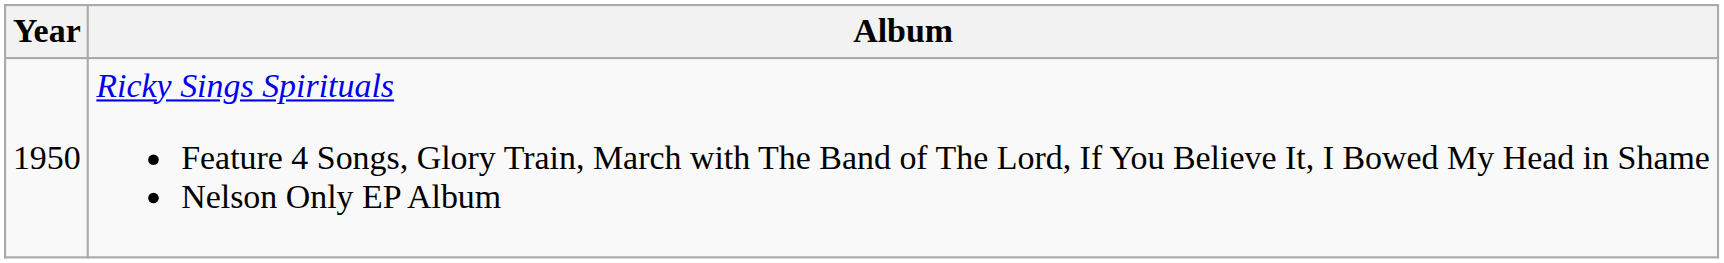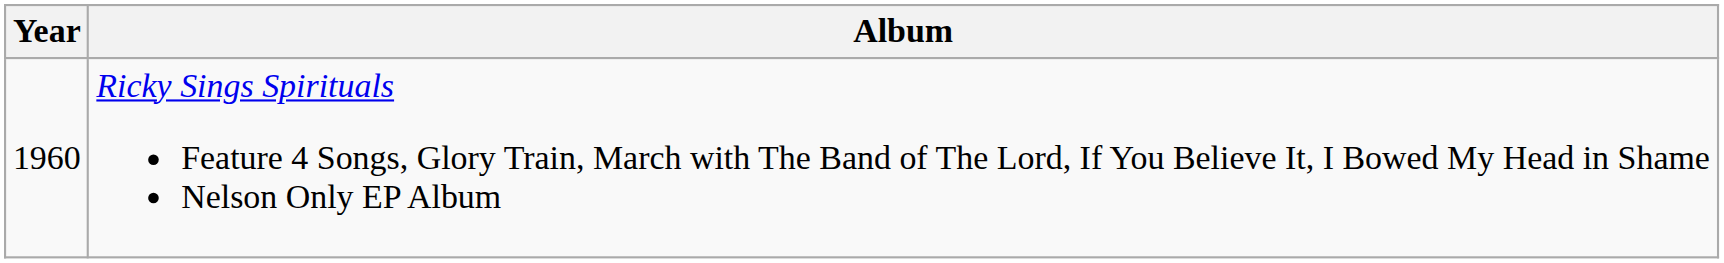(47, 157) 1950 -> (47, 157) 1960
